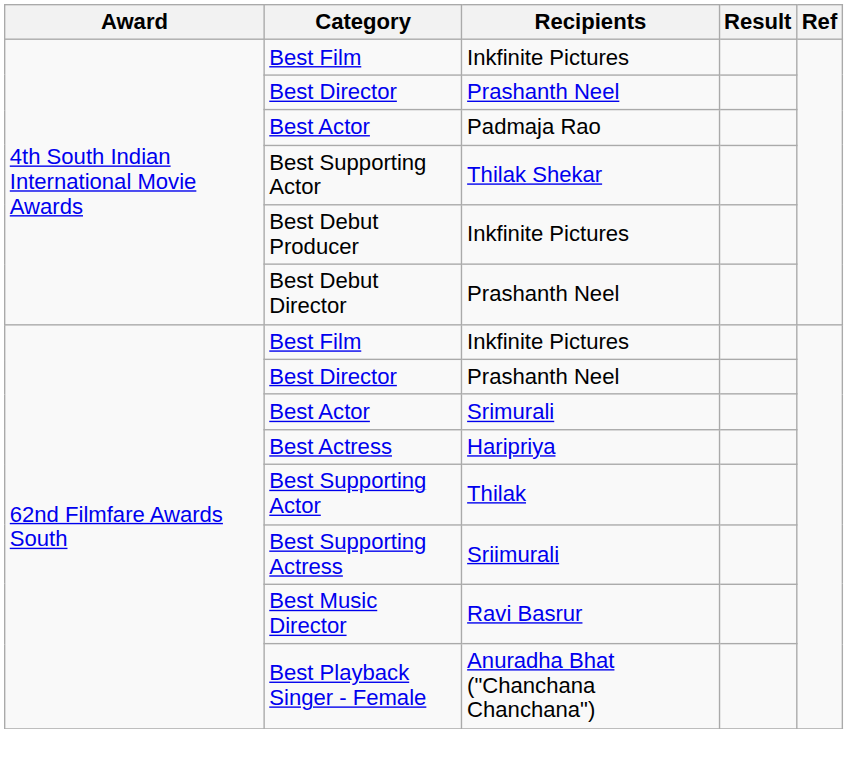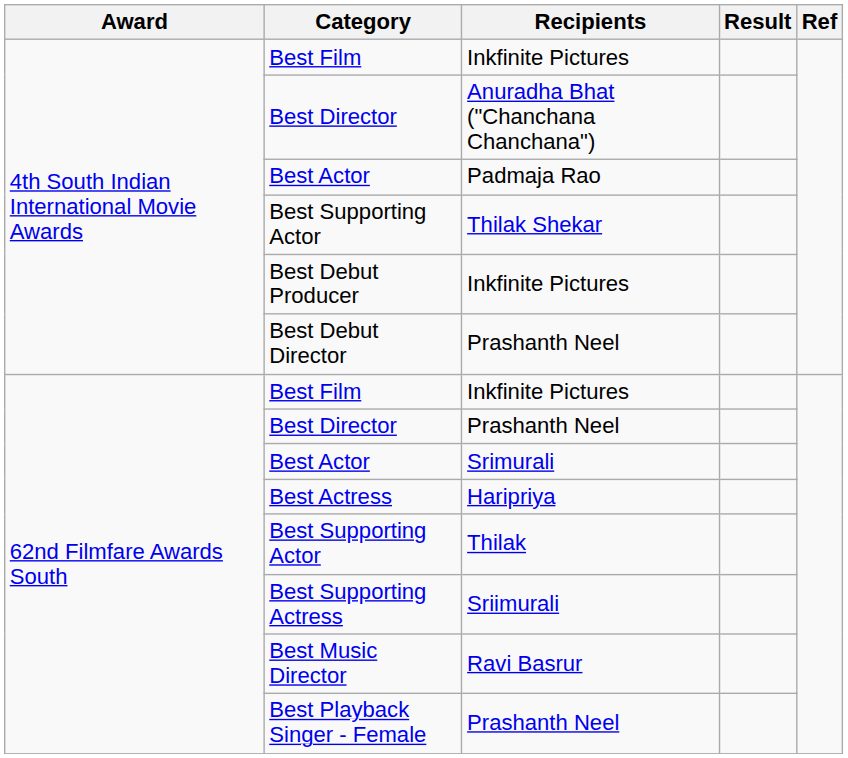(543, 92) Prashanth Neel -> (541, 116) Anuradha Bhat ("Chanchana Chanchana")
(541, 686) Anuradha Bhat ("Chanchana Chanchana") -> (543, 723) Prashanth Neel
